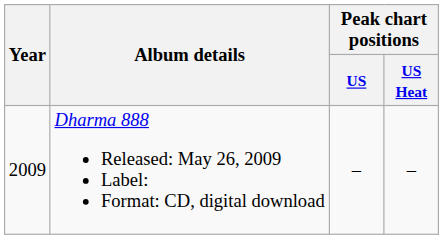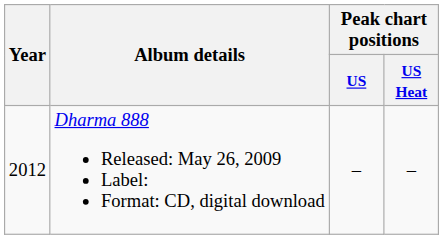(27, 169) 2009 -> (27, 169) 2012
